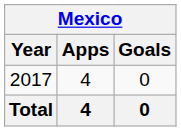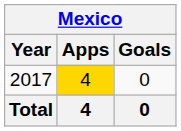(86, 79) no background -> (86, 79) gold background
